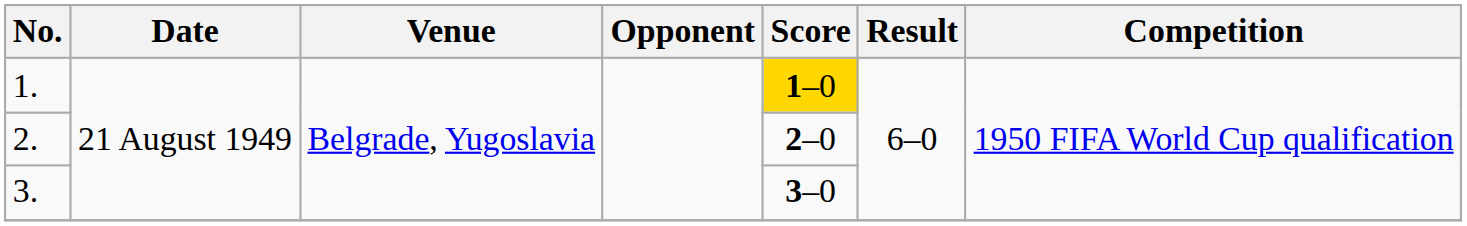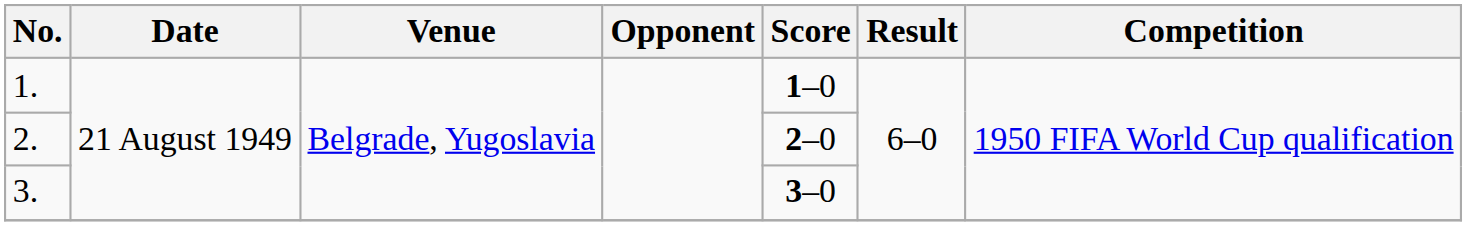(811, 84) gold background -> (811, 84) no background
